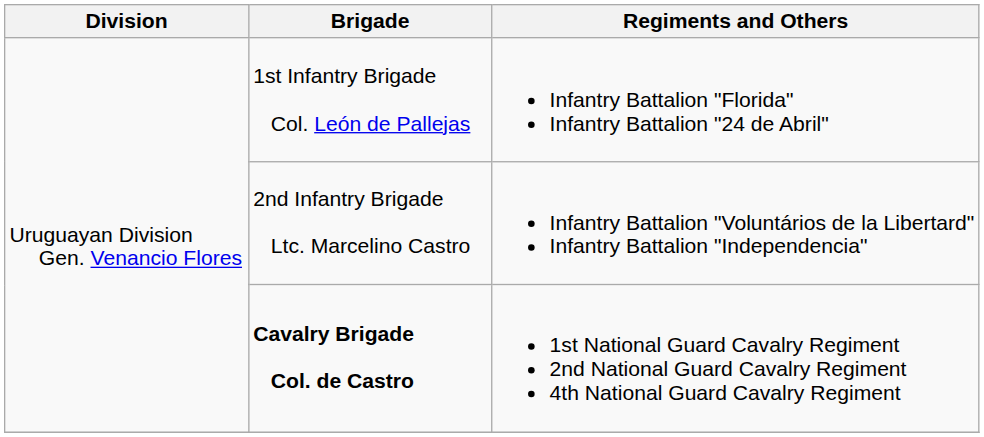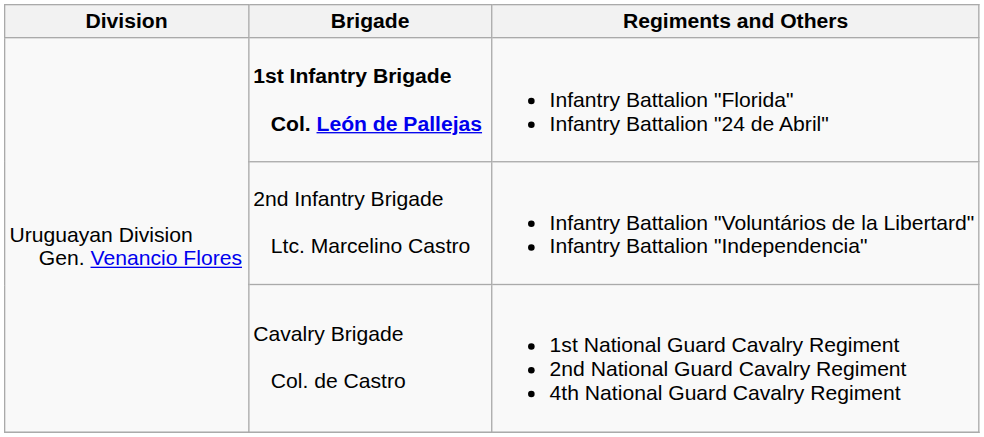(362, 99) normal -> (368, 99) bold
(334, 358) bold -> (329, 358) normal
